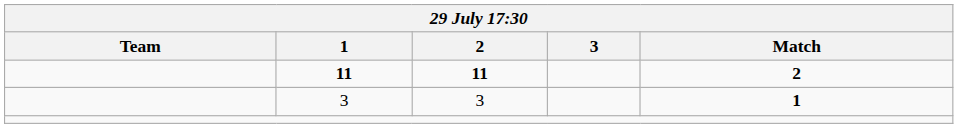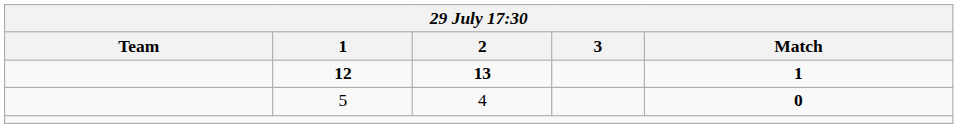(344, 73) 11 -> (343, 73) 12
(480, 73) 11 -> (482, 73) 13
(797, 73) 2 -> (798, 73) 1
(344, 101) 3 -> (343, 101) 5
(480, 101) 3 -> (482, 101) 4
(797, 101) 1 -> (798, 101) 0
